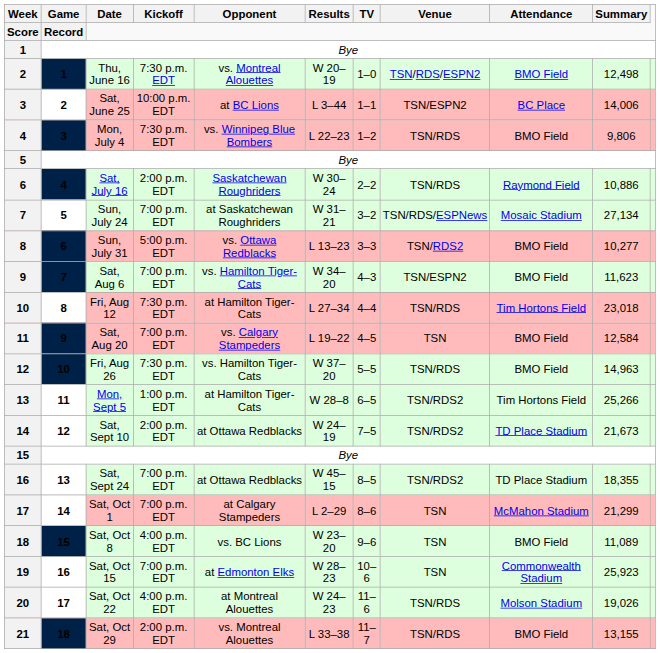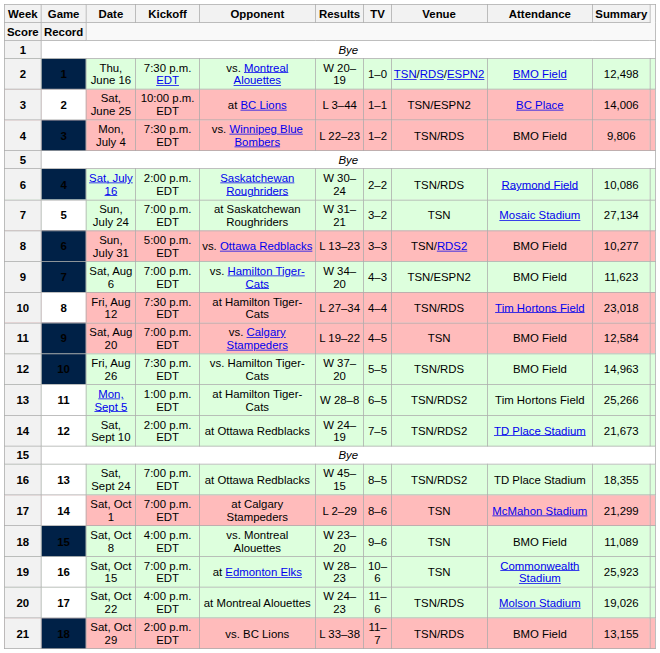(621, 185) 10,886 -> (621, 185) 10,086
(435, 215) TSN/RDS/ESPNews -> (439, 215) TSN
(249, 541) vs. BC Lions -> (257, 541) vs. Montreal Alouettes
(249, 634) vs. Montreal Alouettes -> (257, 634) vs. BC Lions
